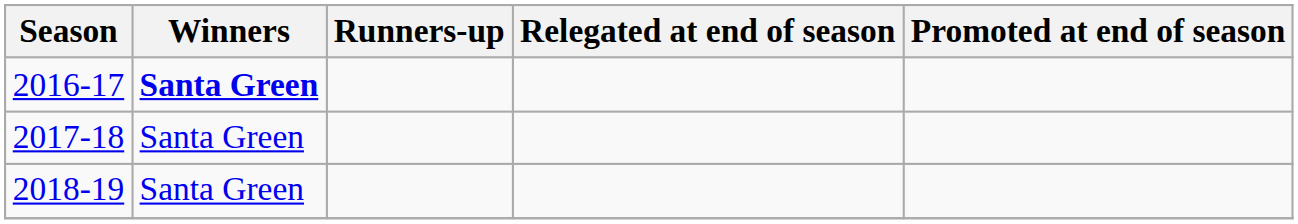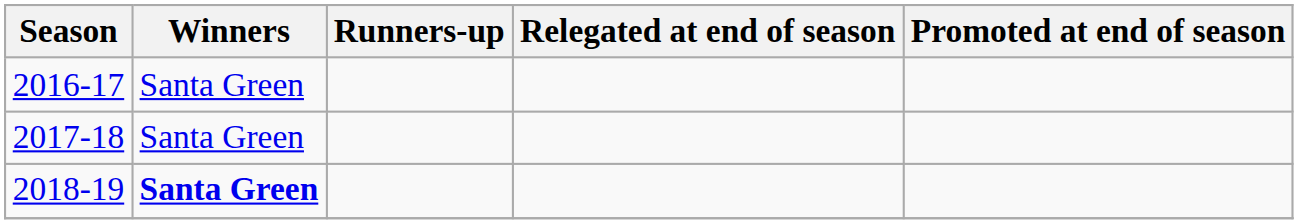(229, 84) bold -> (222, 84) normal
(222, 190) normal -> (229, 190) bold
